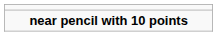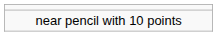(109, 20) bold -> (109, 20) normal
